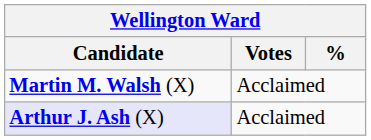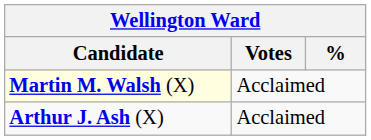(102, 85) no background -> (102, 85) lightyellow background
(87, 118) lavender background -> (87, 118) no background
